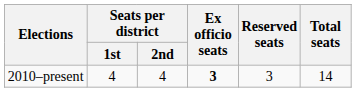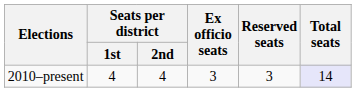(213, 76) bold -> (213, 76) normal
(326, 76) no background -> (326, 76) lavender background
